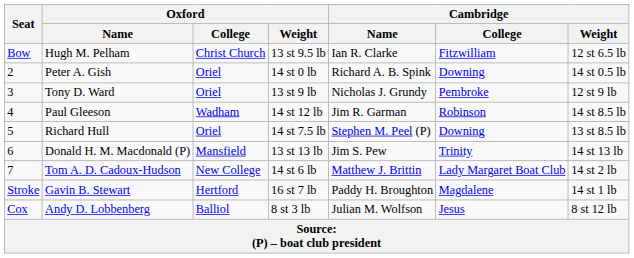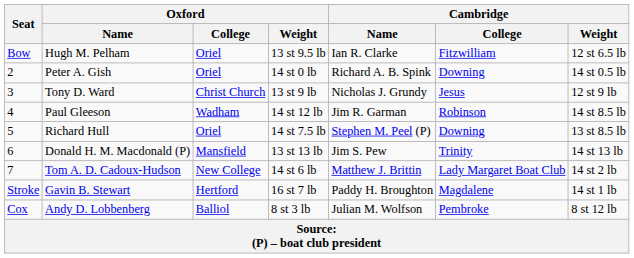(231, 53) Christ Church -> (208, 53) Oriel
(208, 92) Oriel -> (231, 92) Christ Church
(464, 92) Pembroke -> (452, 92) Jesus
(452, 209) Jesus -> (464, 209) Pembroke
